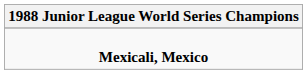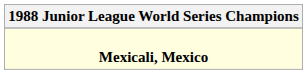(153, 57) no background -> (153, 57) lightyellow background
